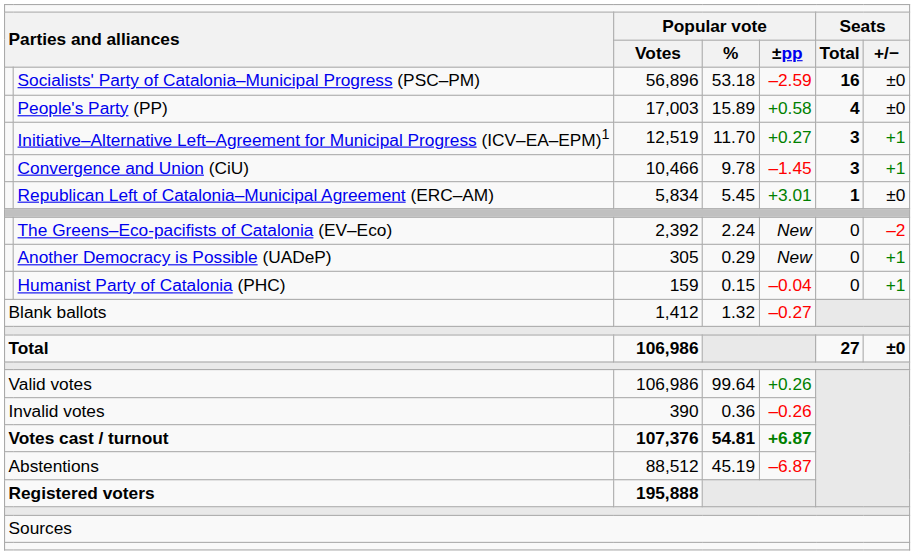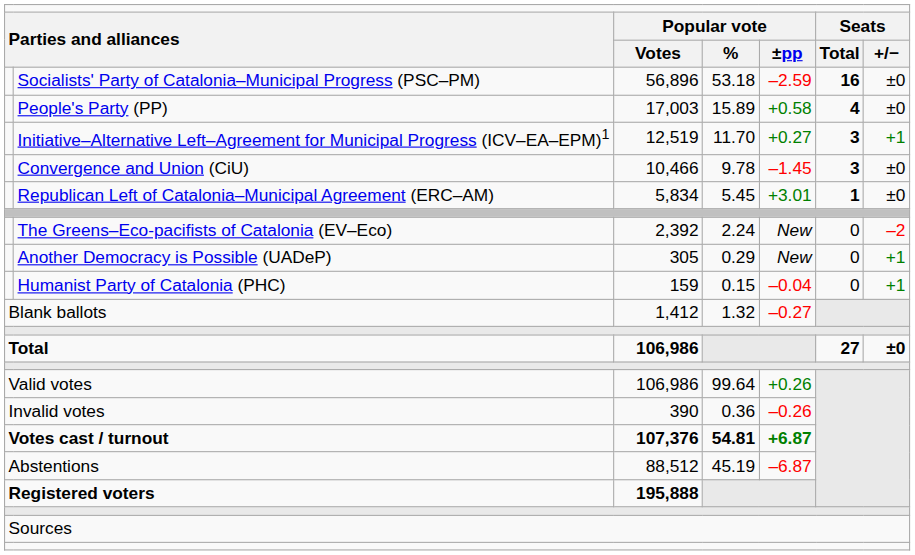(896, 167) +1 -> (896, 167) ±0
